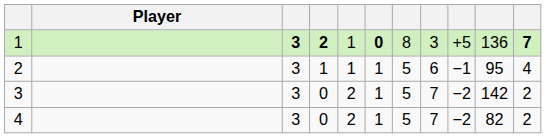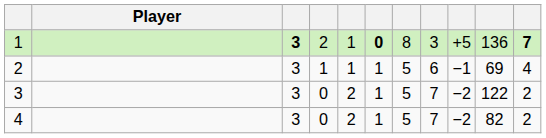(323, 42) bold -> (323, 42) normal
(494, 68) 95 -> (494, 68) 69
(494, 94) 142 -> (494, 94) 122
